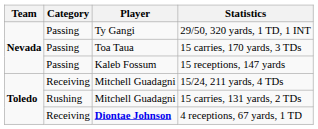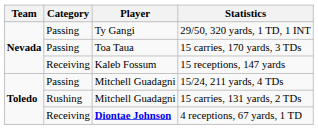(63, 64) Passing -> (68, 64) Receiving
(68, 81) Receiving -> (63, 81) Passing
